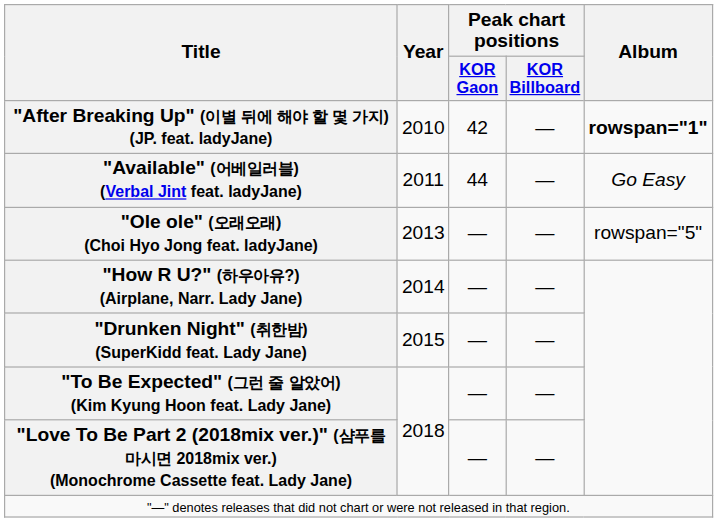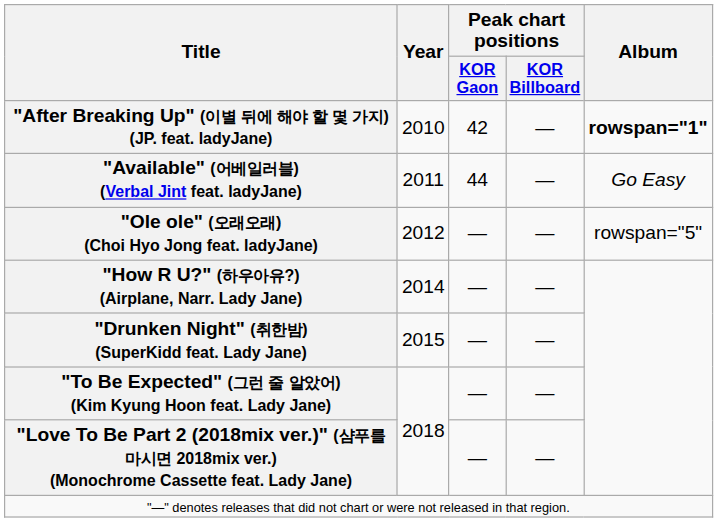(423, 233) 2013 -> (423, 233) 2012
